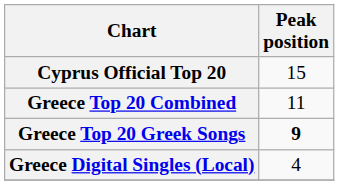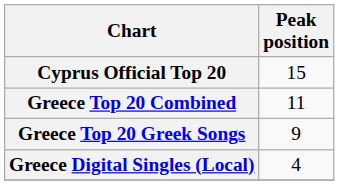(296, 133) bold -> (296, 133) normal
